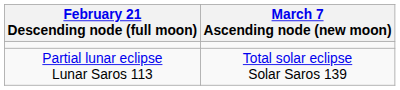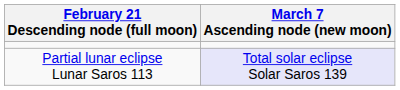(298, 66) no background -> (298, 66) lavender background
